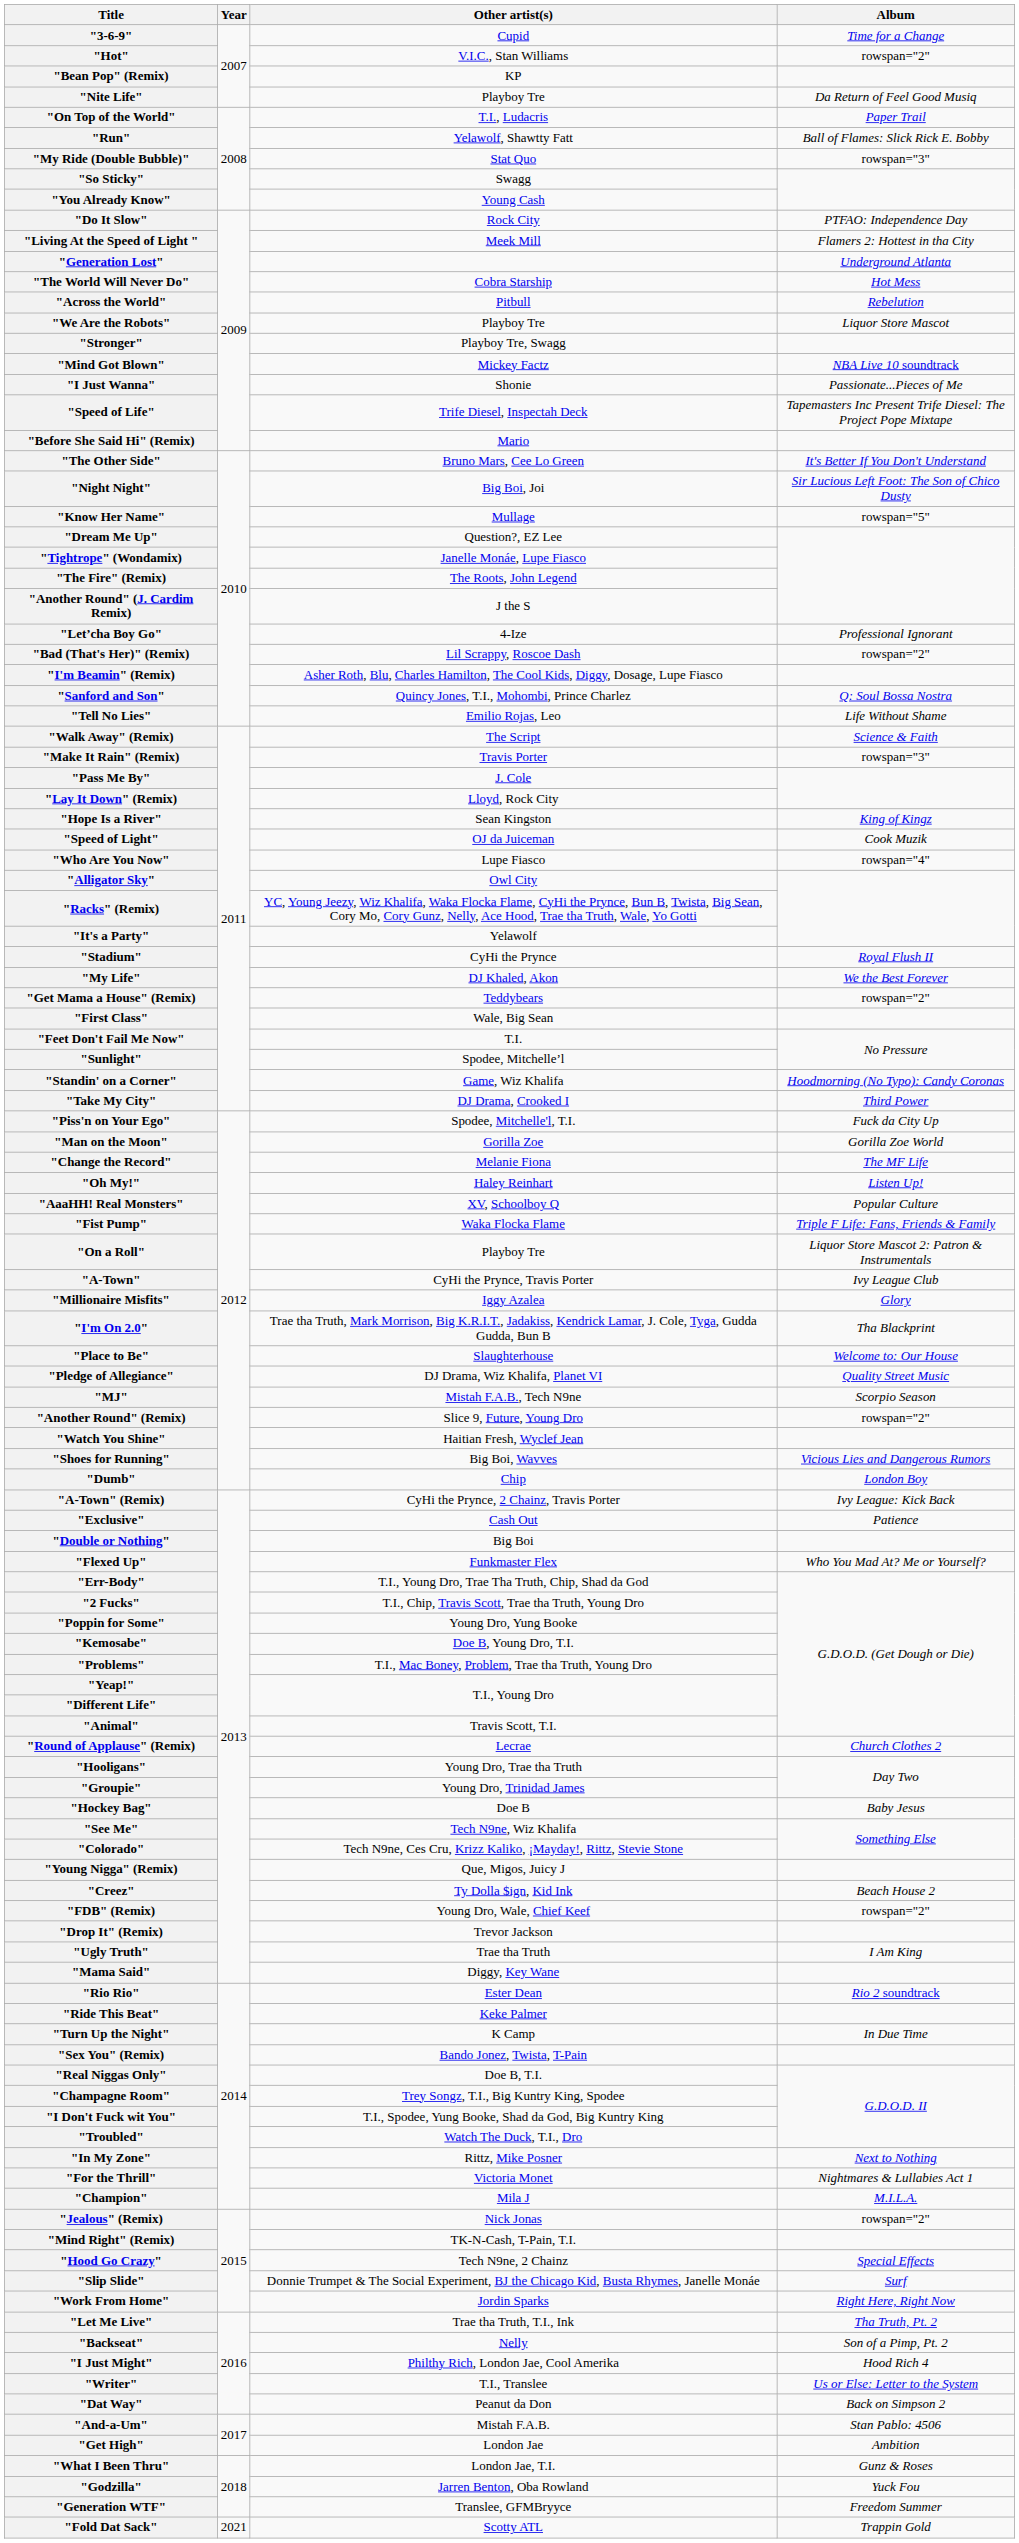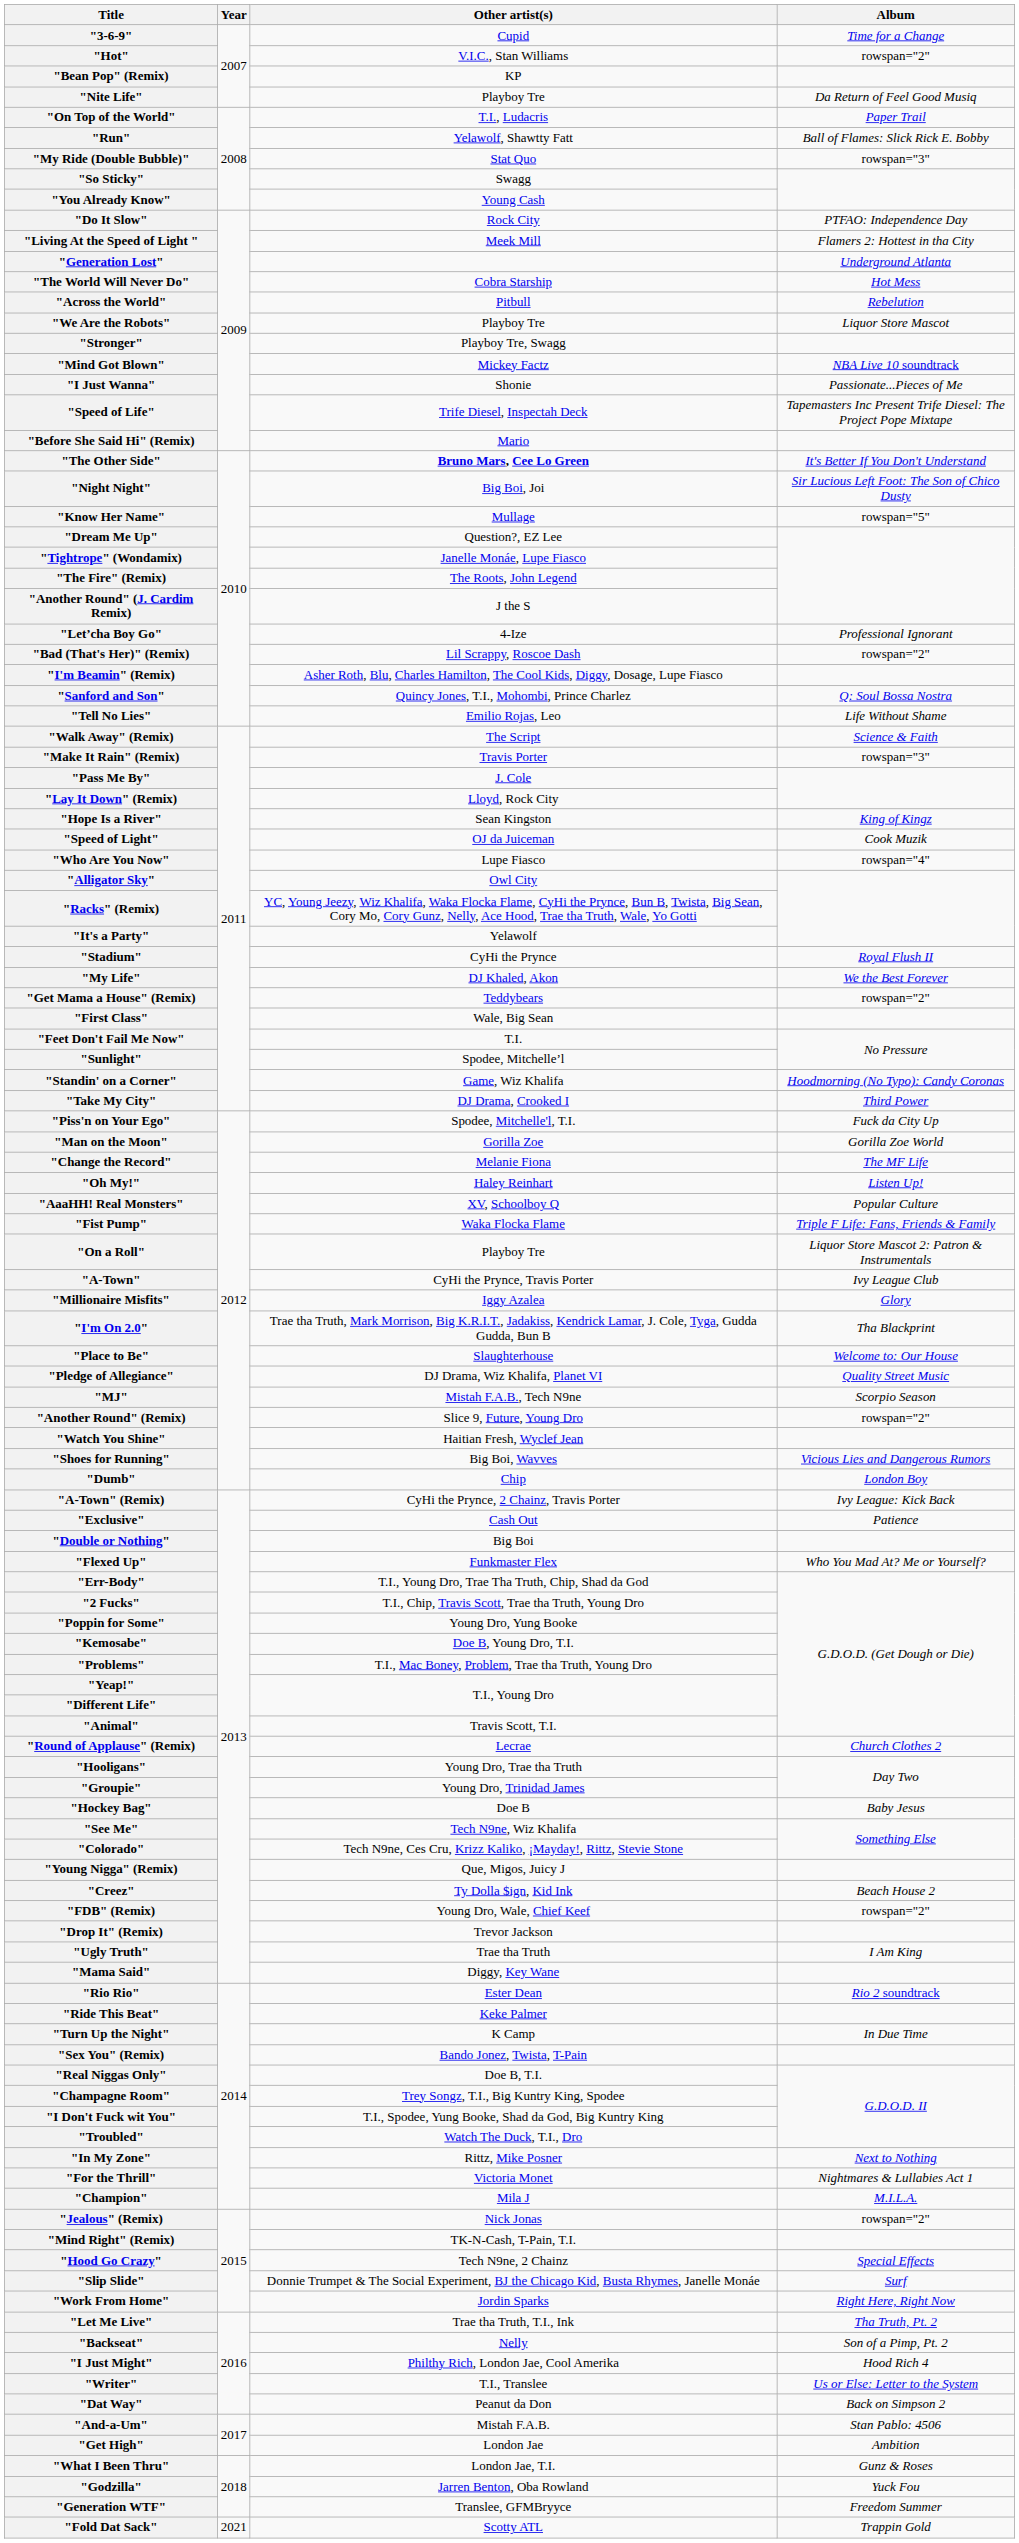(513, 460) normal -> (513, 460) bold
